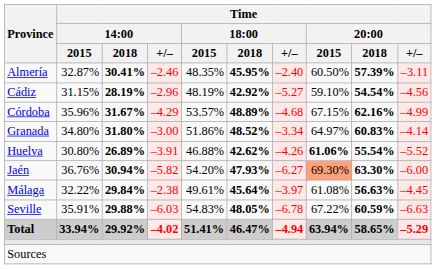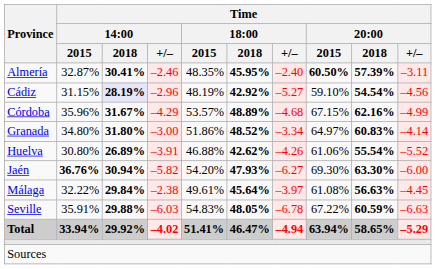(330, 72) normal -> (329, 72) bold
(125, 92) no background -> (125, 92) lavender background
(329, 151) bold -> (330, 151) normal
(80, 170) normal -> (79, 170) bold
(330, 170) lightsalmon background -> (330, 170) no background
